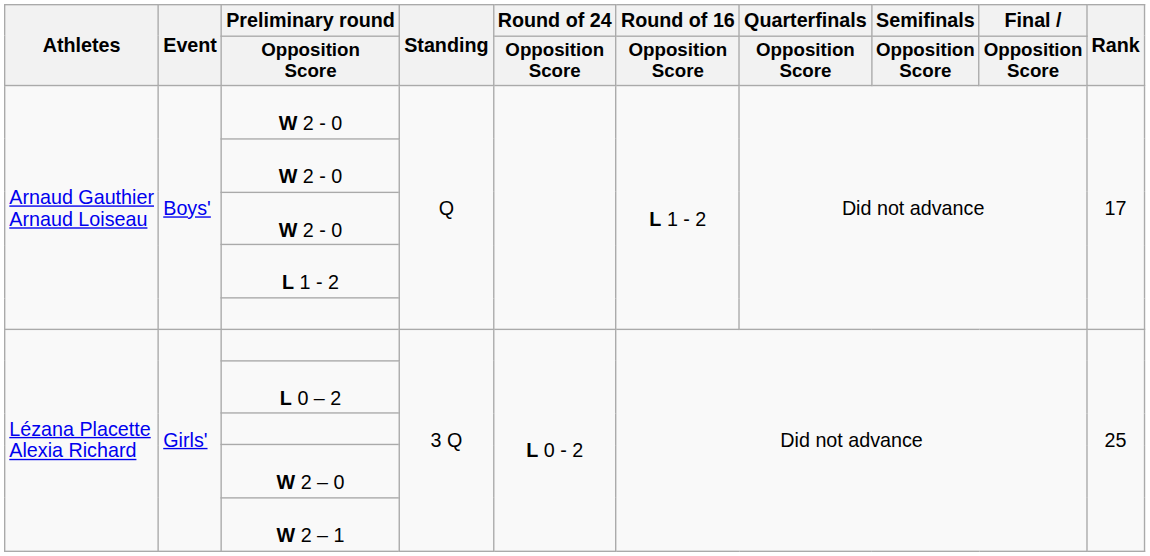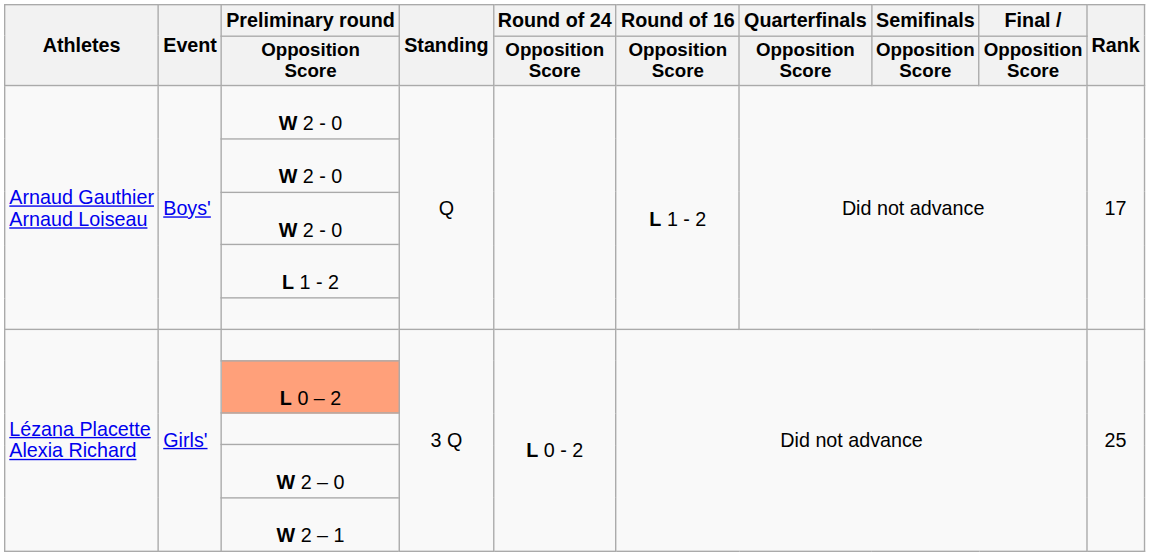(311, 398) no background -> (311, 398) lightsalmon background
